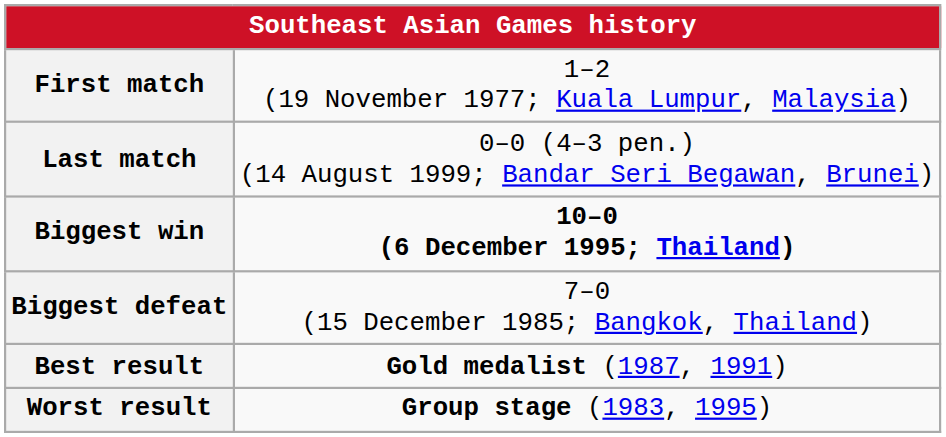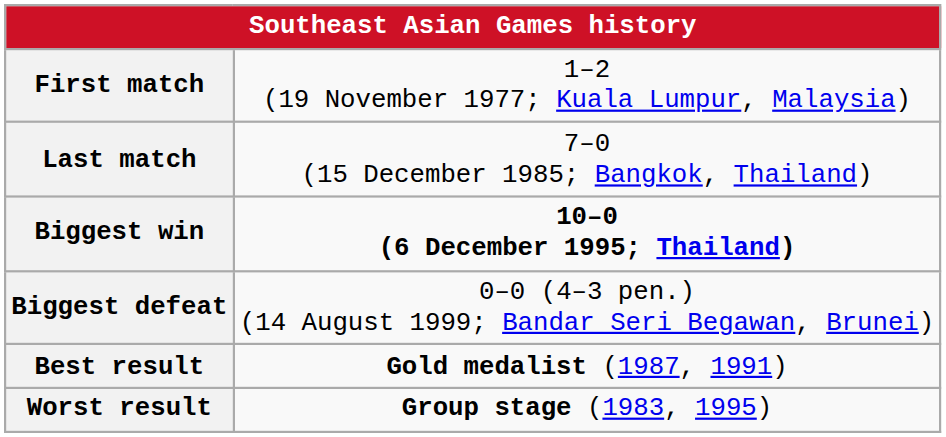(587, 159) 0–0 (4–3 pen.) (14 August 1999; Bandar Seri Begawan, Brunei) -> (587, 159) 7–0 (15 December 1985; Bangkok, Thailand)
(587, 307) 7–0 (15 December 1985; Bangkok, Thailand) -> (587, 307) 0–0 (4–3 pen.) (14 August 1999; Bandar Seri Begawan, Brunei)
